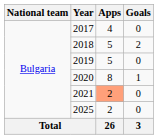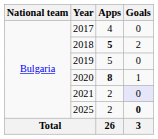(110, 45) normal -> (110, 45) bold
(110, 77) normal -> (110, 77) bold
(110, 93) lightsalmon background -> (110, 93) no background
(138, 93) no background -> (138, 93) lavender background
(138, 110) normal -> (138, 110) bold
